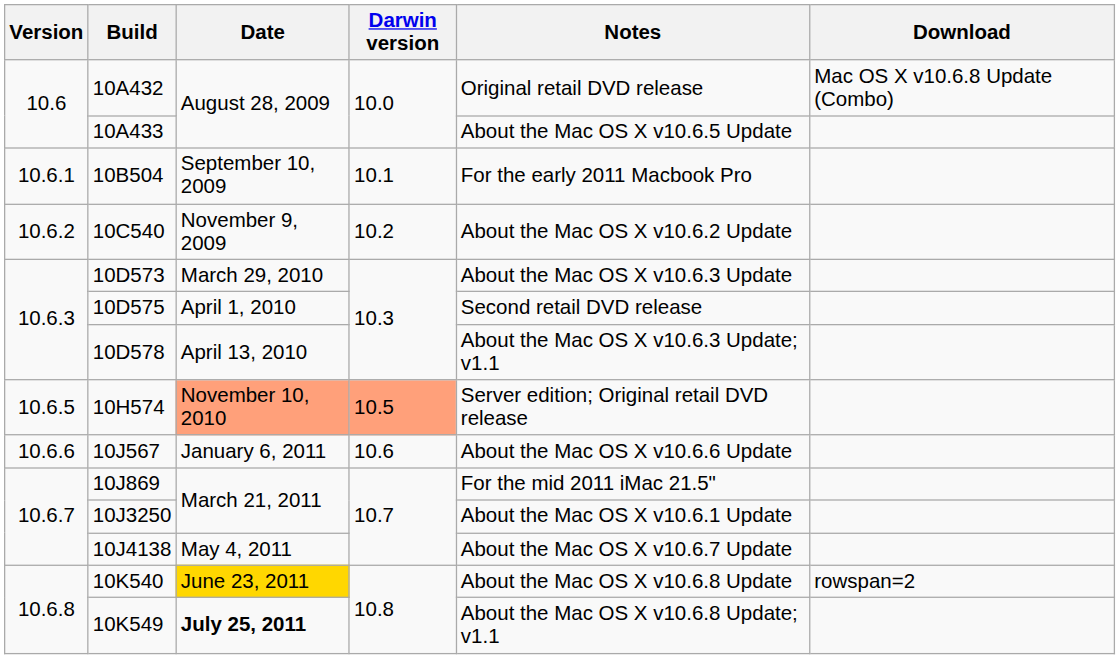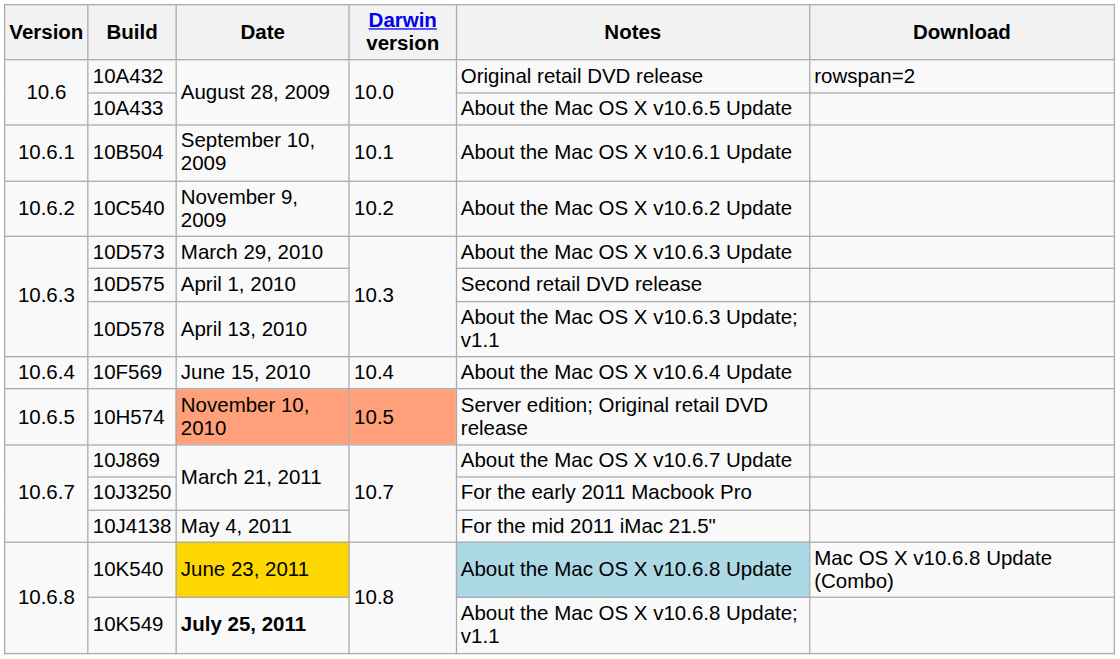(933, 87) Mac OS X v10.6.8 Update (Combo) -> (865, 76) rowspan=2
(606, 175) For the early 2011 Macbook Pro -> (626, 152) About the Mac OS X v10.6.1 Update
+ row: (128, 372)
- row: (126, 451)
(588, 483) For the mid 2011 iMac 21.5" -> (626, 460) About the Mac OS X v10.6.7 Update
(626, 516) About the Mac OS X v10.6.1 Update -> (606, 493) For the early 2011 Macbook Pro
(626, 548) About the Mac OS X v10.6.7 Update -> (588, 525) For the mid 2011 iMac 21.5"
(626, 581) no background -> (626, 569) lightblue background
(865, 581) rowspan=2 -> (933, 569) Mac OS X v10.6.8 Update (Combo)
